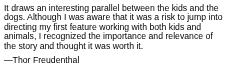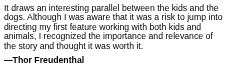(42, 60) normal -> (44, 60) bold
